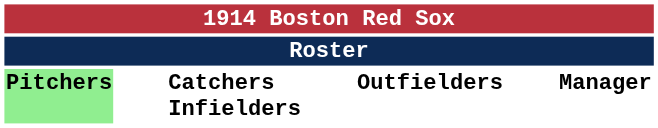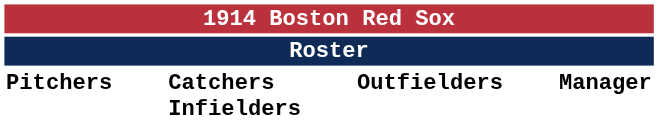(59, 83) lightgreen background -> (59, 83) no background
